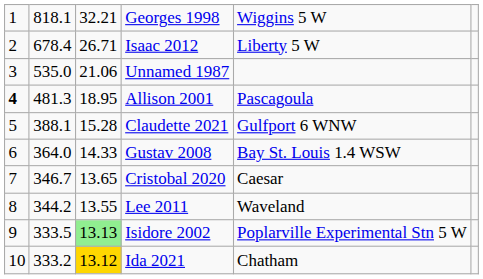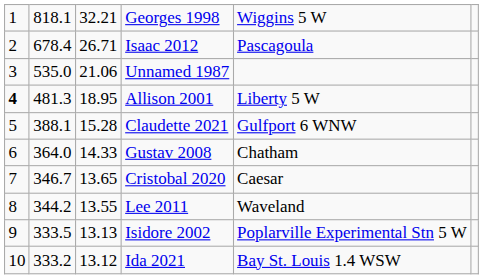(278, 44) Liberty 5 W -> (275, 44) Pascagoula
(275, 98) Pascagoula -> (278, 98) Liberty 5 W
(319, 152) Bay St. Louis 1.4 WSW -> (268, 152) Chatham
(98, 233) lightgreen background -> (98, 233) no background
(98, 260) gold background -> (98, 260) no background
(268, 260) Chatham -> (319, 260) Bay St. Louis 1.4 WSW
